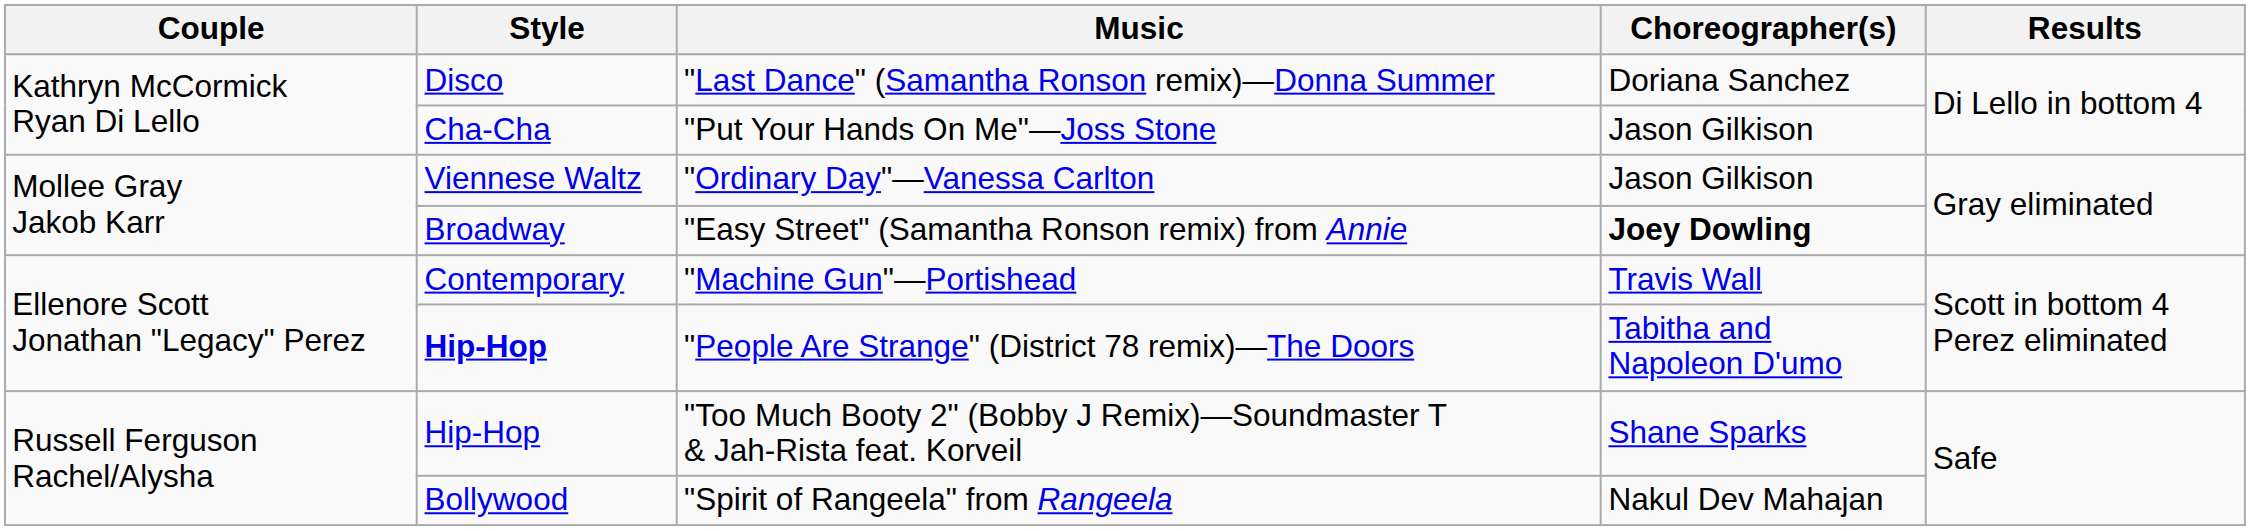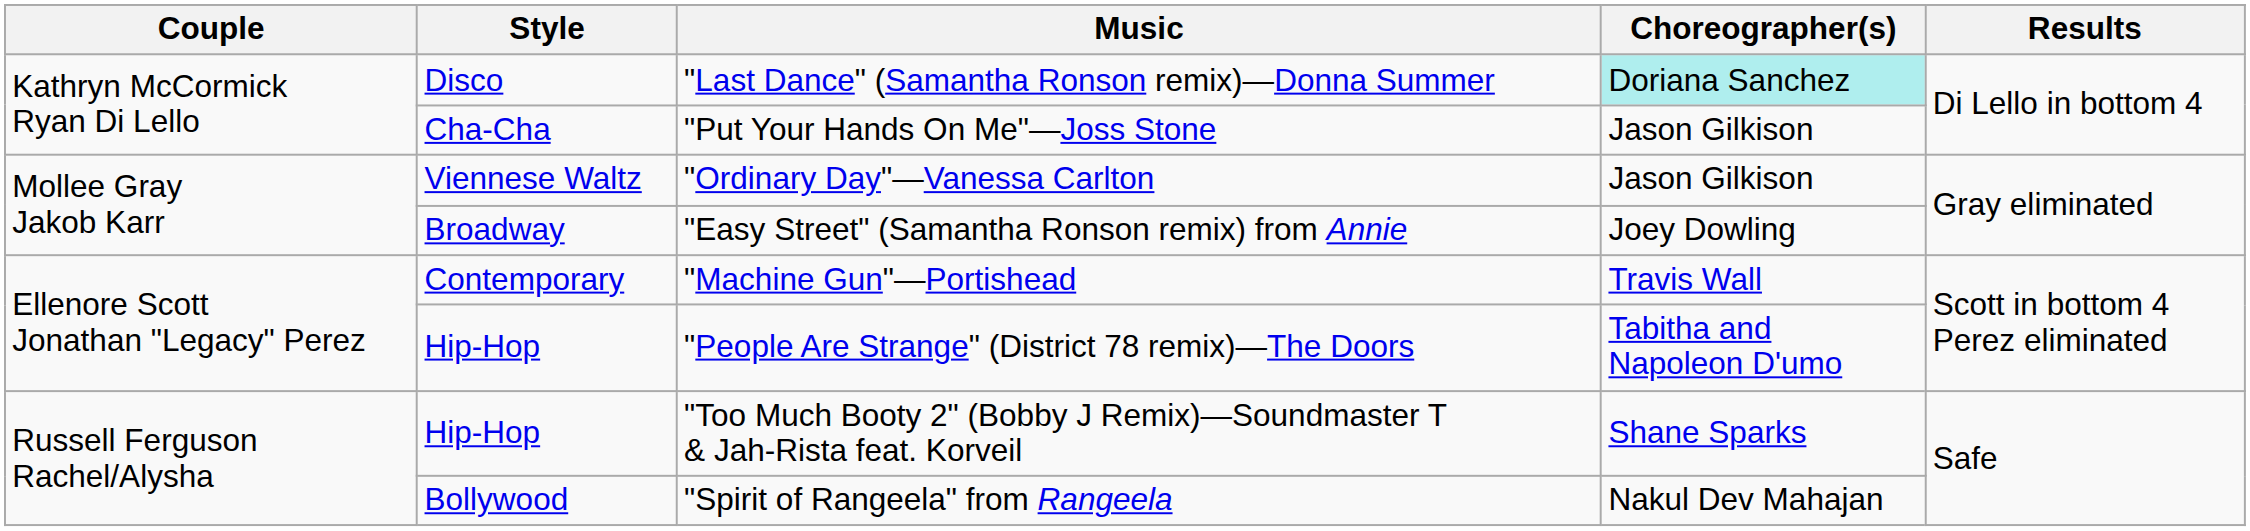(1729, 79) no background -> (1729, 79) paleturquoise background
(1710, 229) bold -> (1702, 229) normal
(486, 347) bold -> (482, 347) normal
